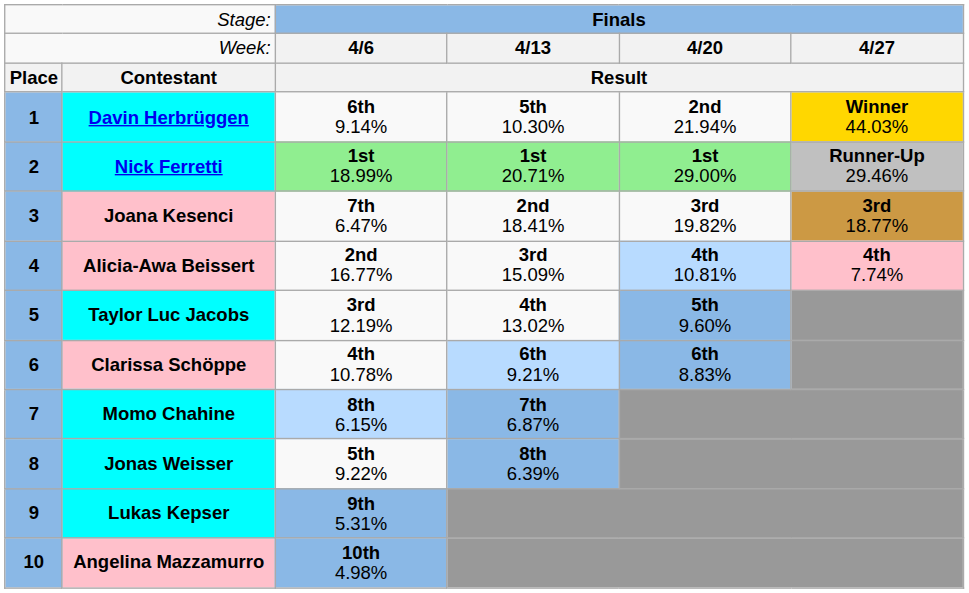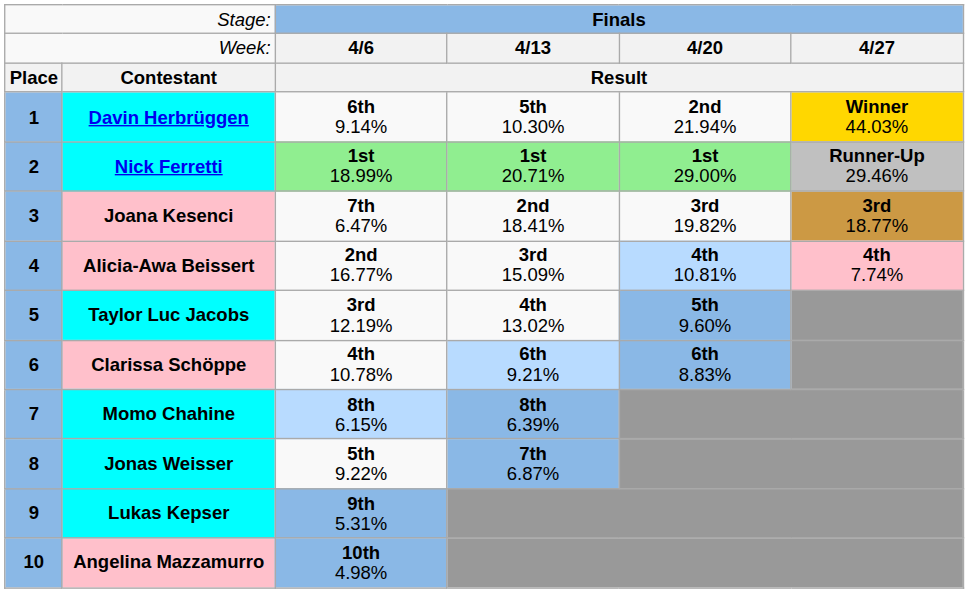(533, 414) 7th 6.87% -> (533, 414) 8th 6.39%
(533, 463) 8th 6.39% -> (533, 463) 7th 6.87%
